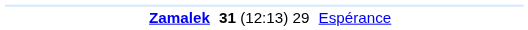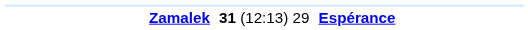(355, 18) normal -> (357, 18) bold
